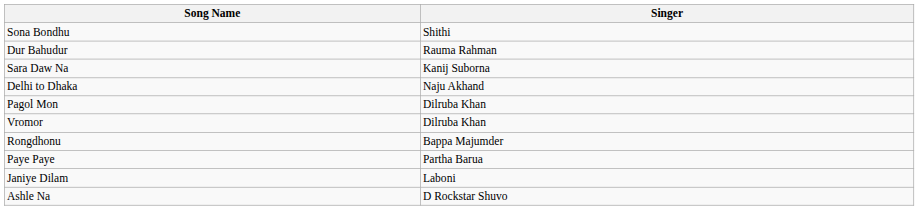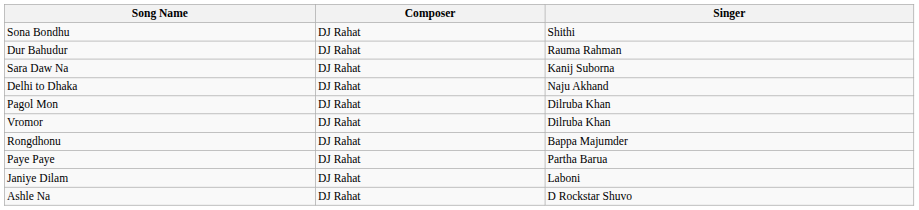+ column: (430, 13)
